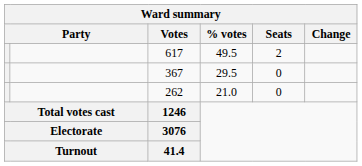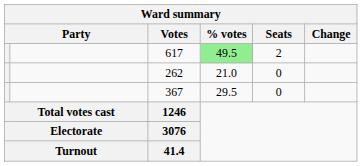(226, 53) no background -> (226, 53) lightgreen background
rows swapped: (174, 73) <-> (174, 92)
